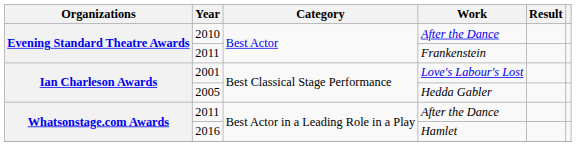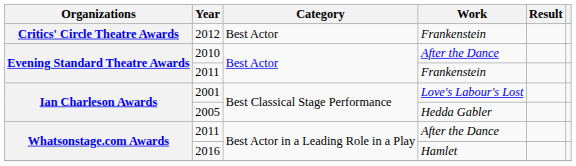+ row: (208, 33)
